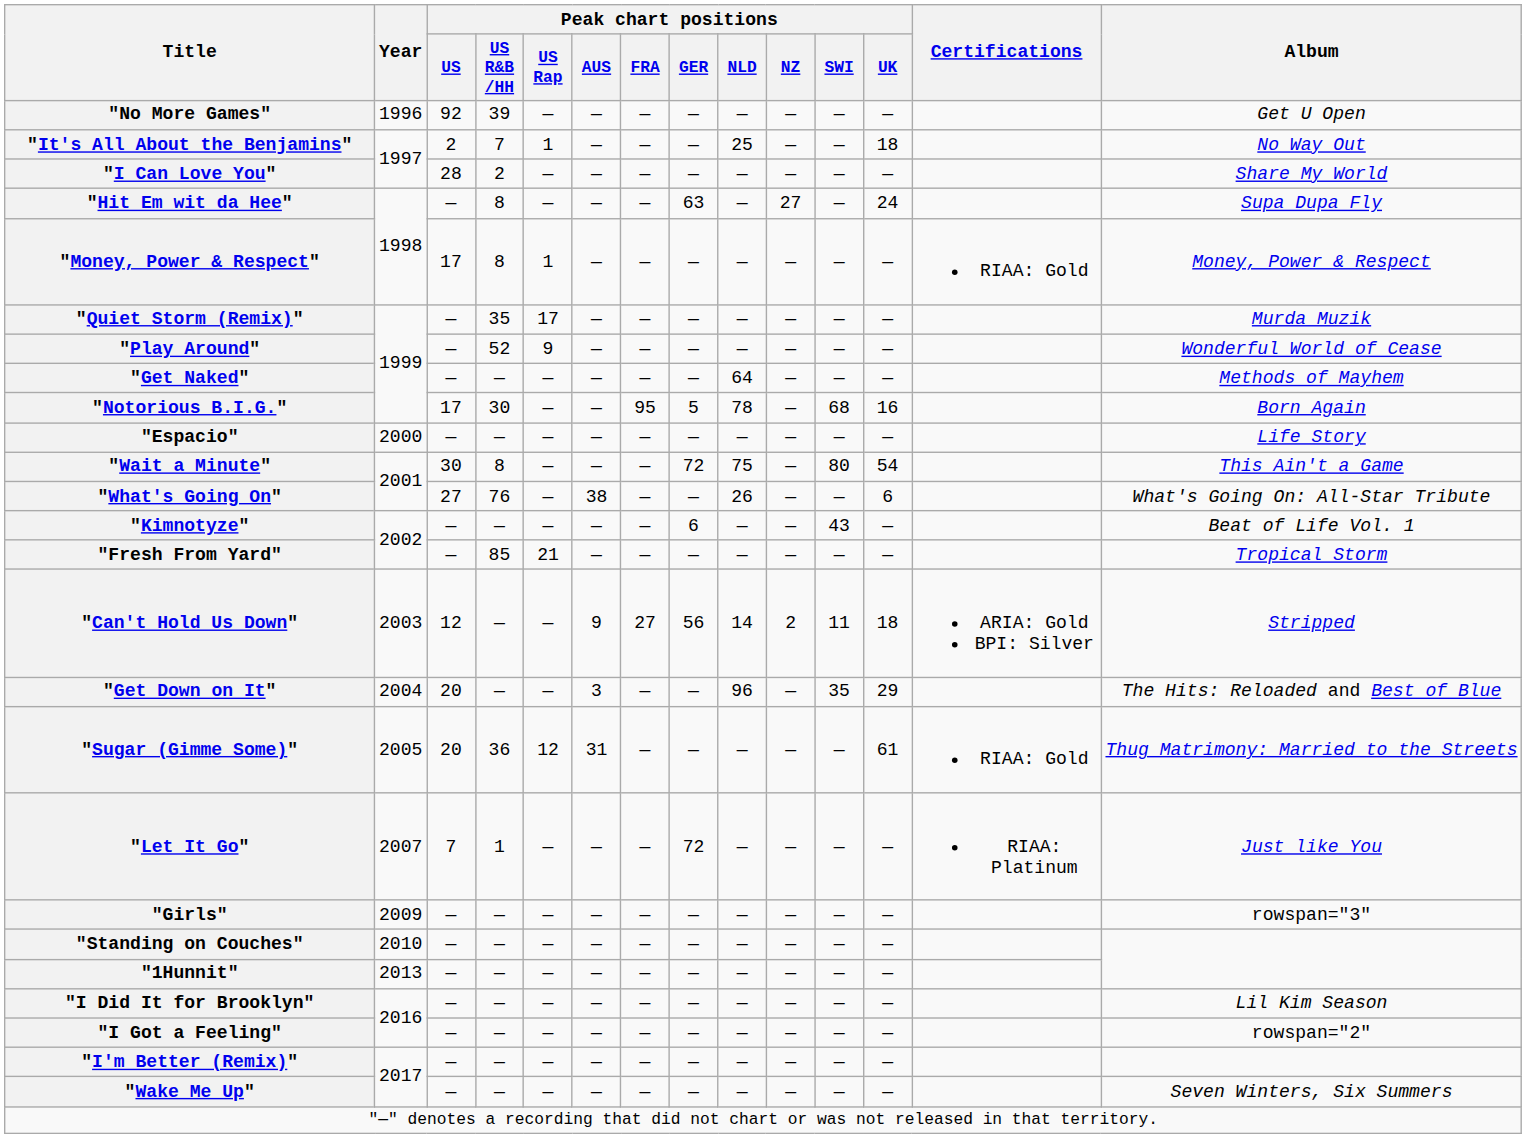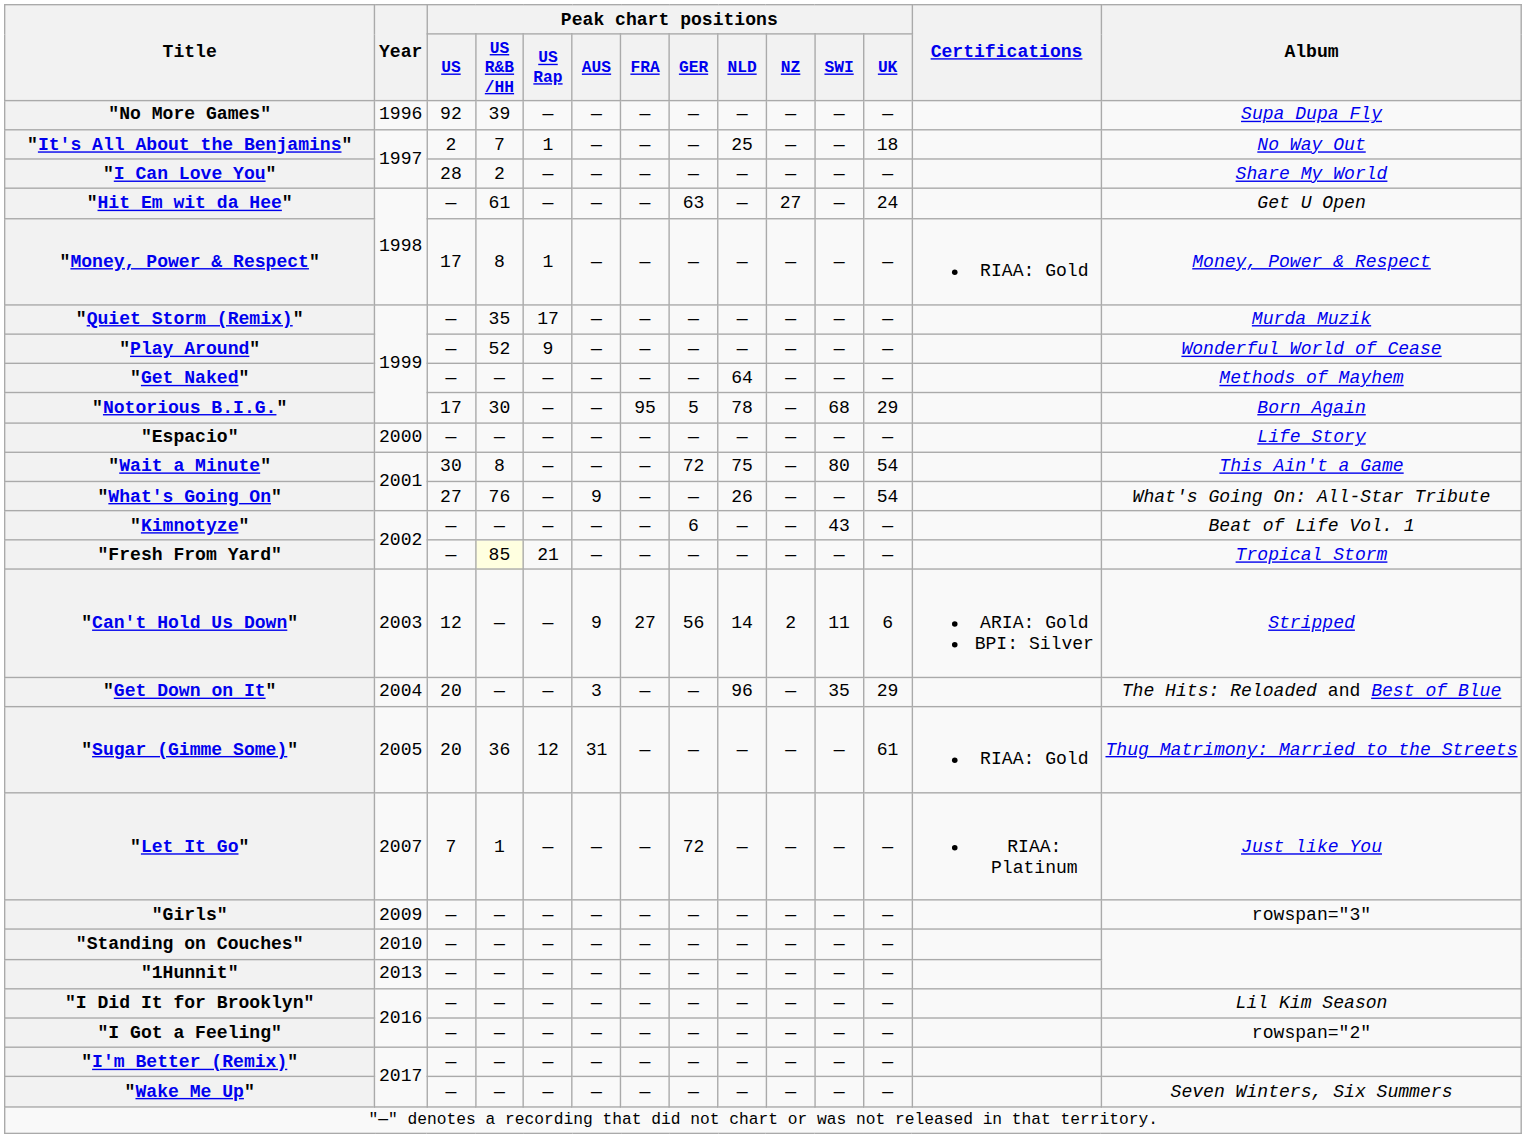(1312, 115) Get U Open -> (1312, 115) Supa Dupa Fly
(499, 203) 8 -> (499, 203) 61
(1312, 203) Supa Dupa Fly -> (1312, 203) Get U Open
(888, 408) 16 -> (888, 408) 29
(596, 496) 38 -> (597, 496) 9
(888, 496) 6 -> (888, 496) 54
(499, 555) no background -> (499, 555) lightyellow background
(888, 623) 18 -> (888, 623) 6
